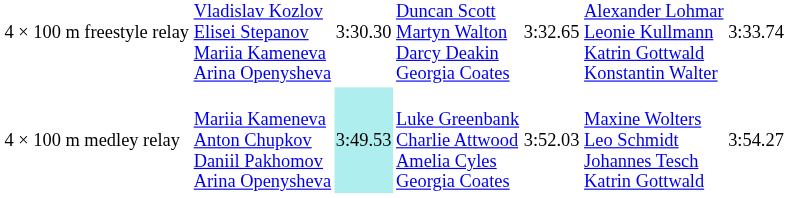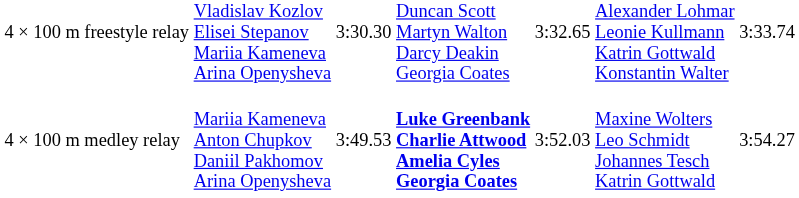(364, 140) paleturquoise background -> (364, 140) no background
(458, 150) normal -> (463, 150) bold
